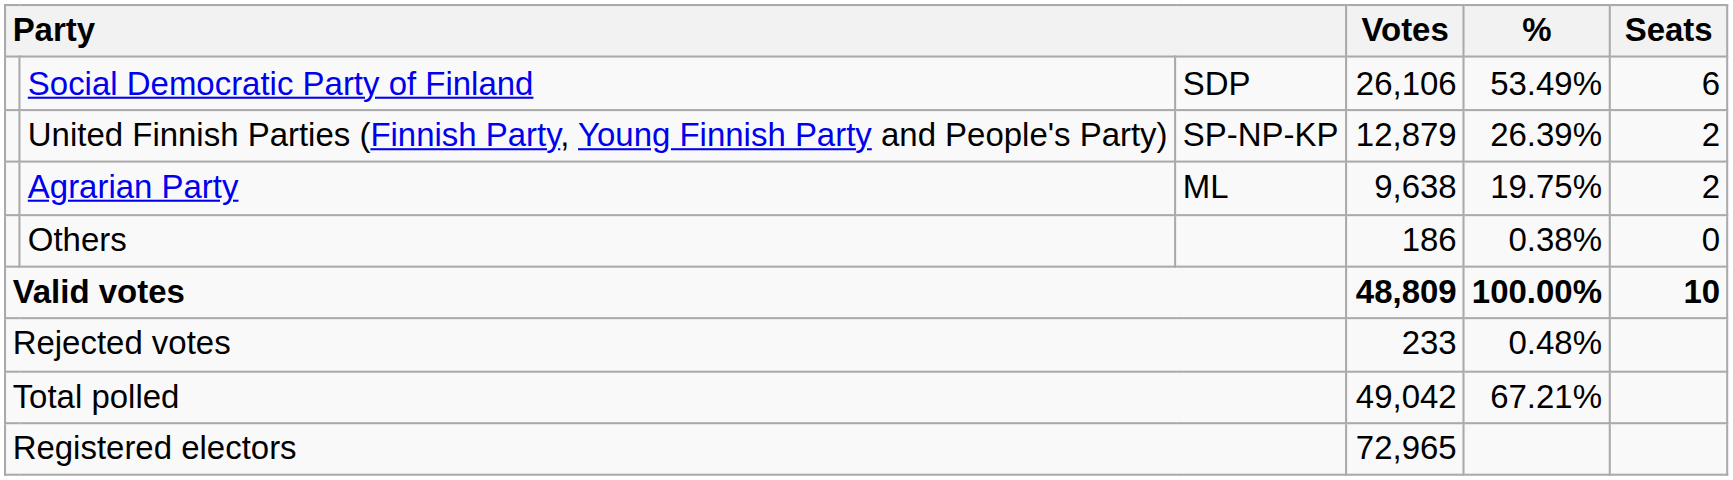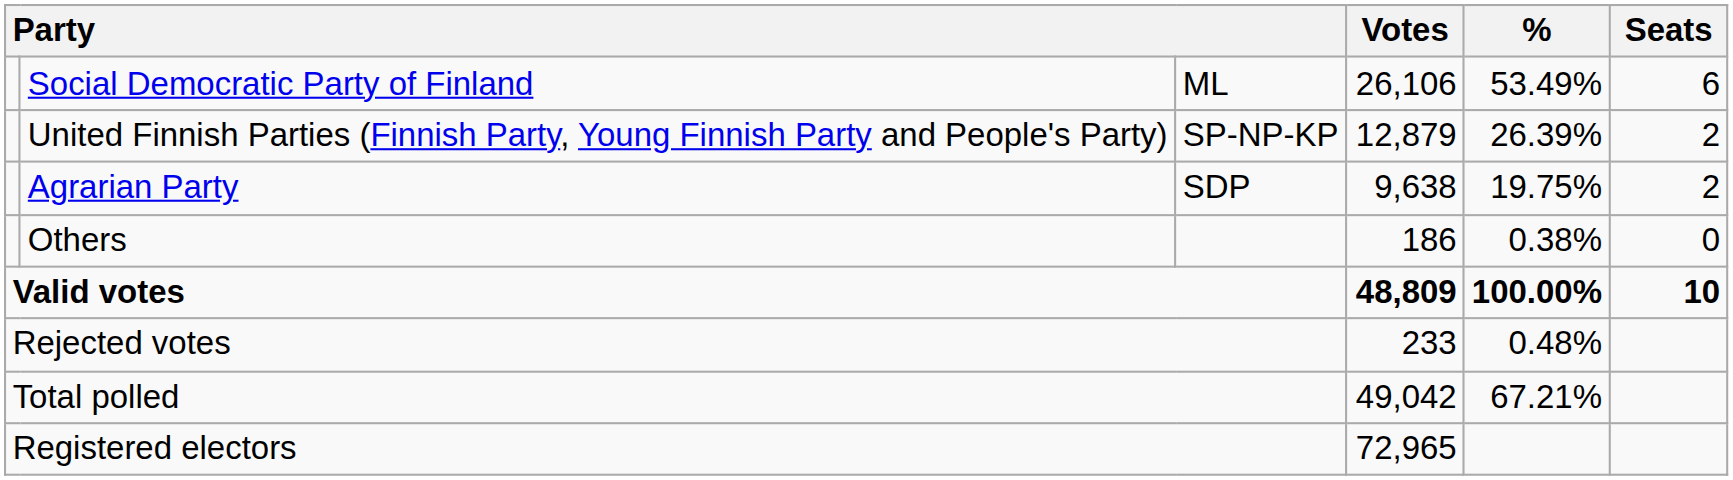(1217, 82) SDP -> (1206, 82) ML
(1206, 187) ML -> (1217, 187) SDP
